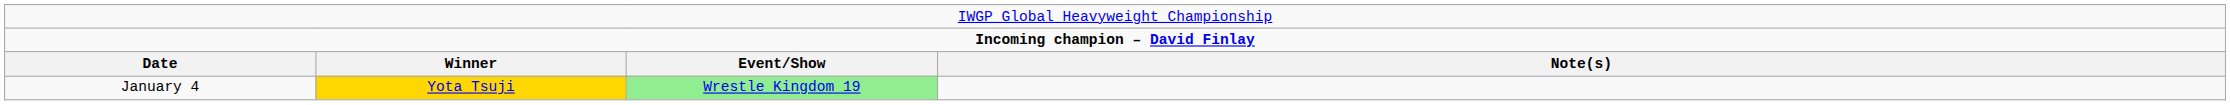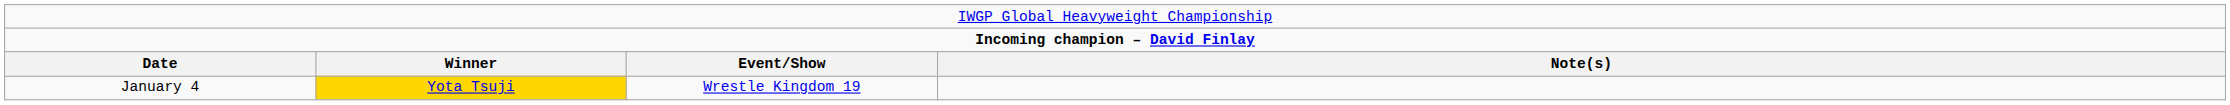(782, 88) lightgreen background -> (782, 88) no background
